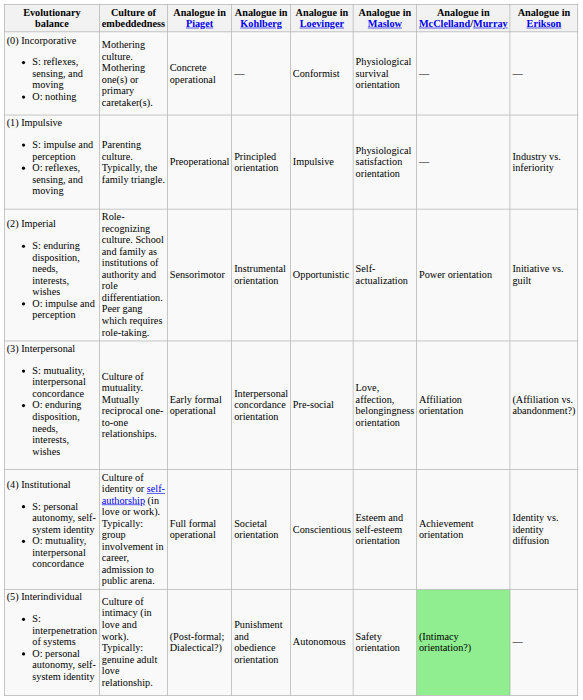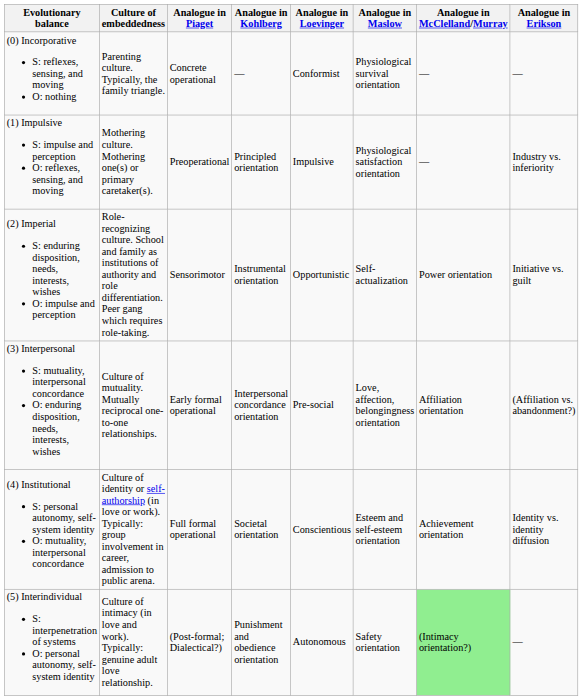(127, 73) Mothering culture. Mothering one(s) or primary caretaker(s). -> (133, 73) Parenting culture. Typically, the family triangle.
(133, 162) Parenting culture. Typically, the family triangle. -> (127, 162) Mothering culture. Mothering one(s) or primary caretaker(s).
